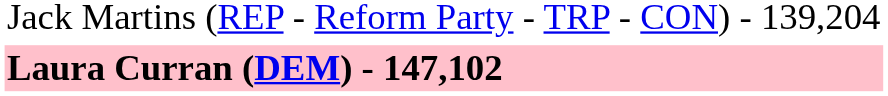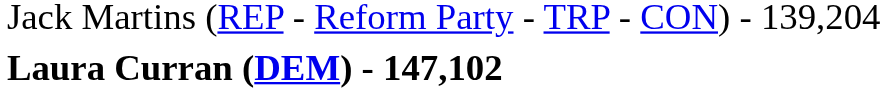(255, 67) pink background -> (255, 67) no background
